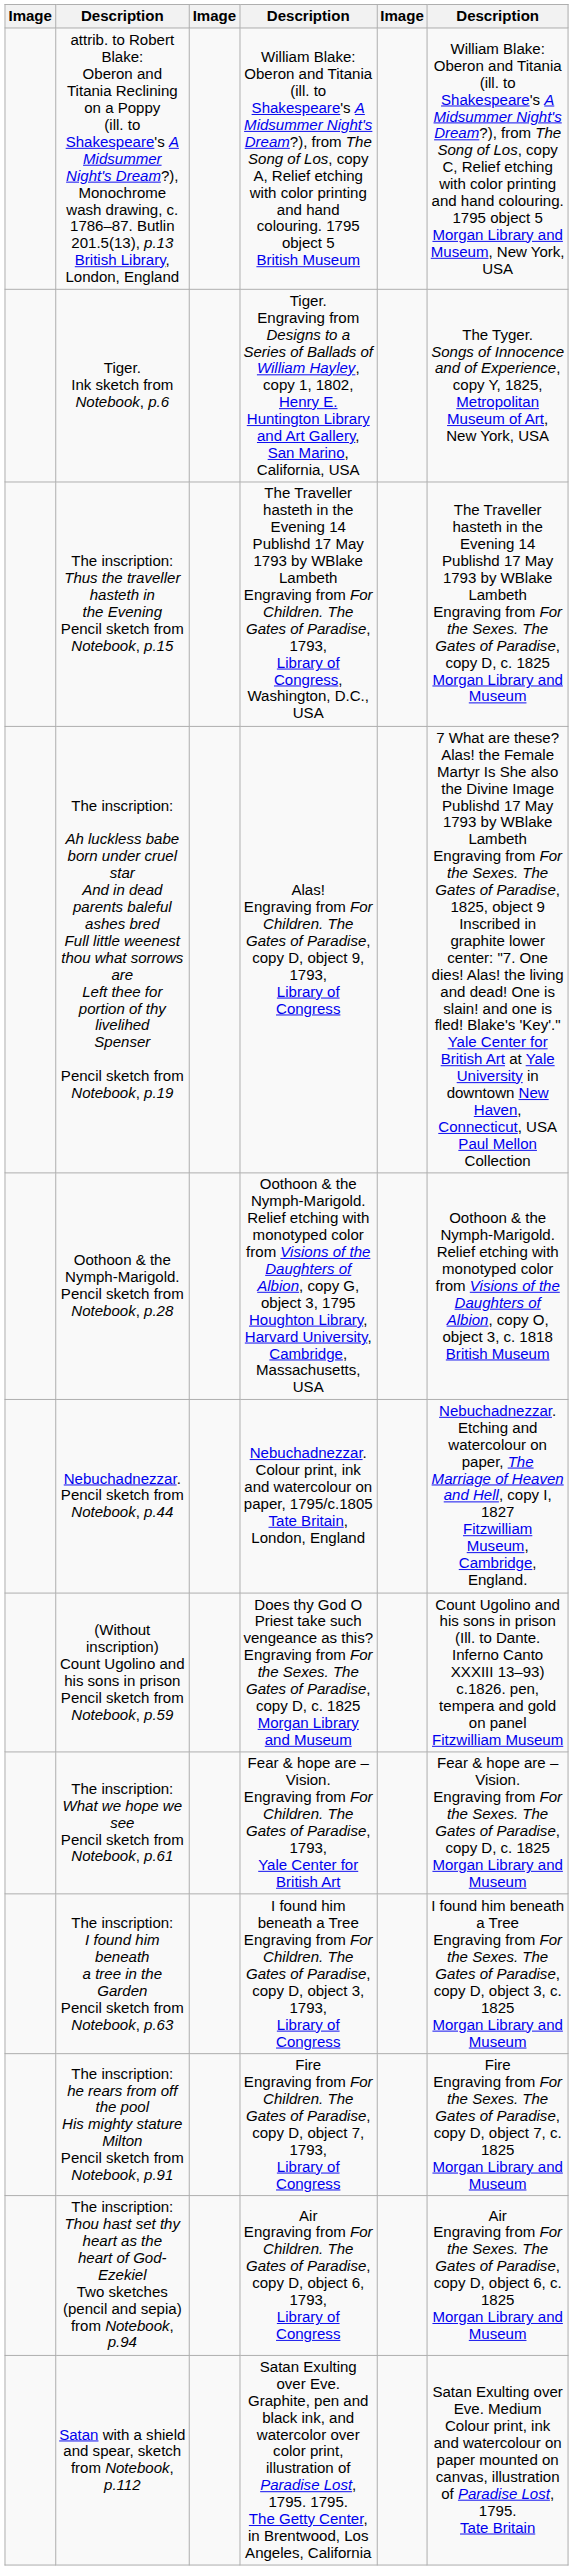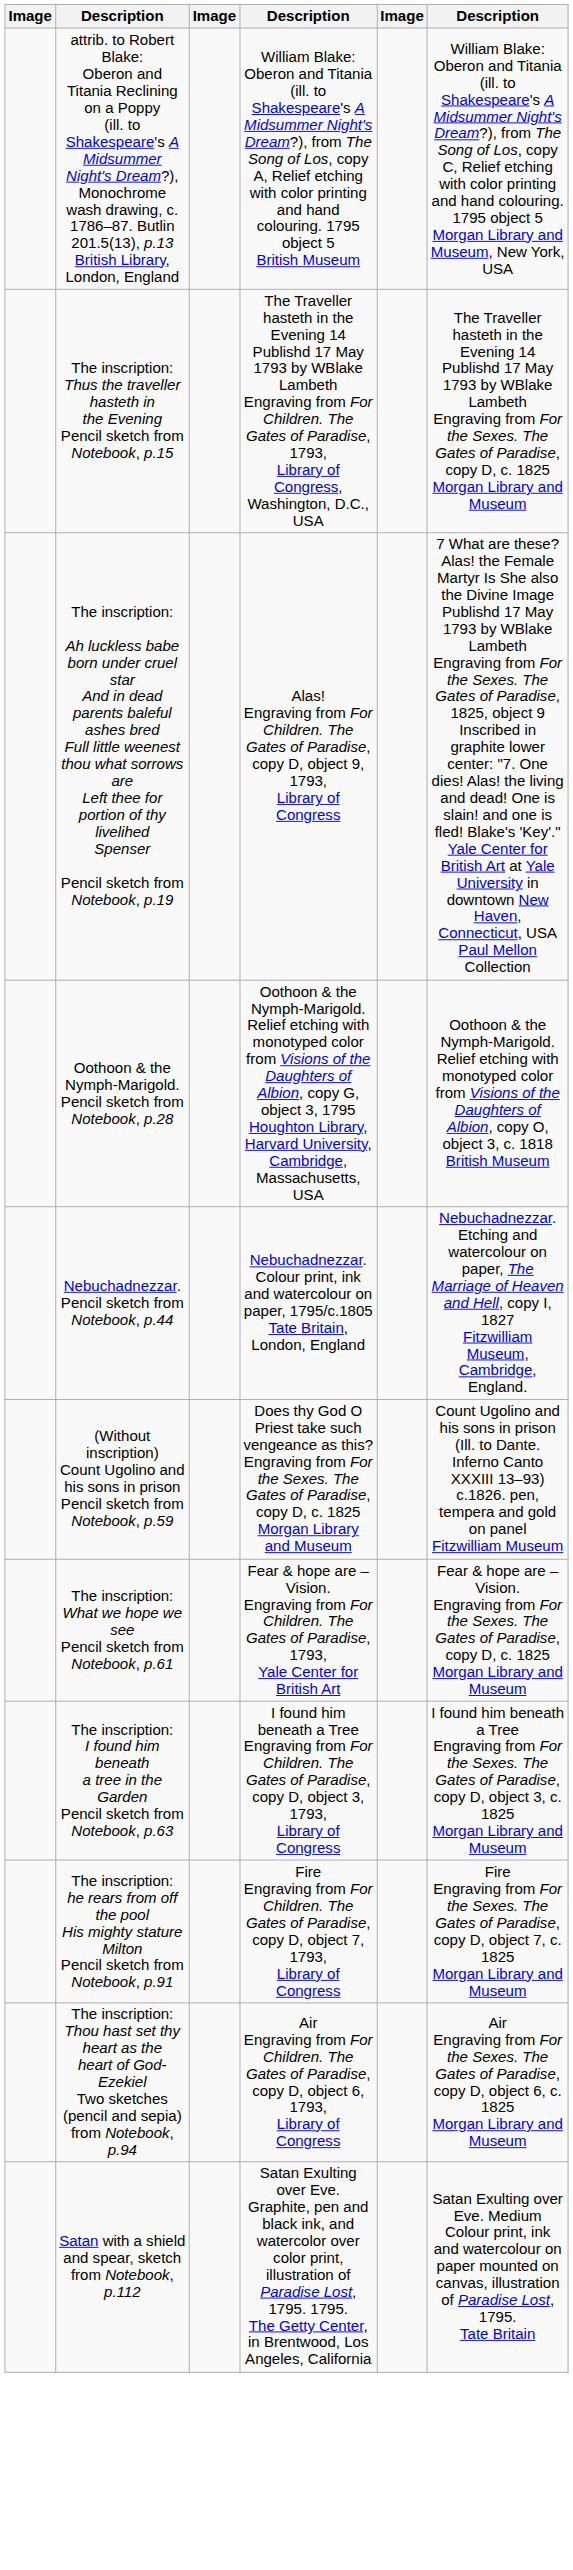- row: (122, 385)
